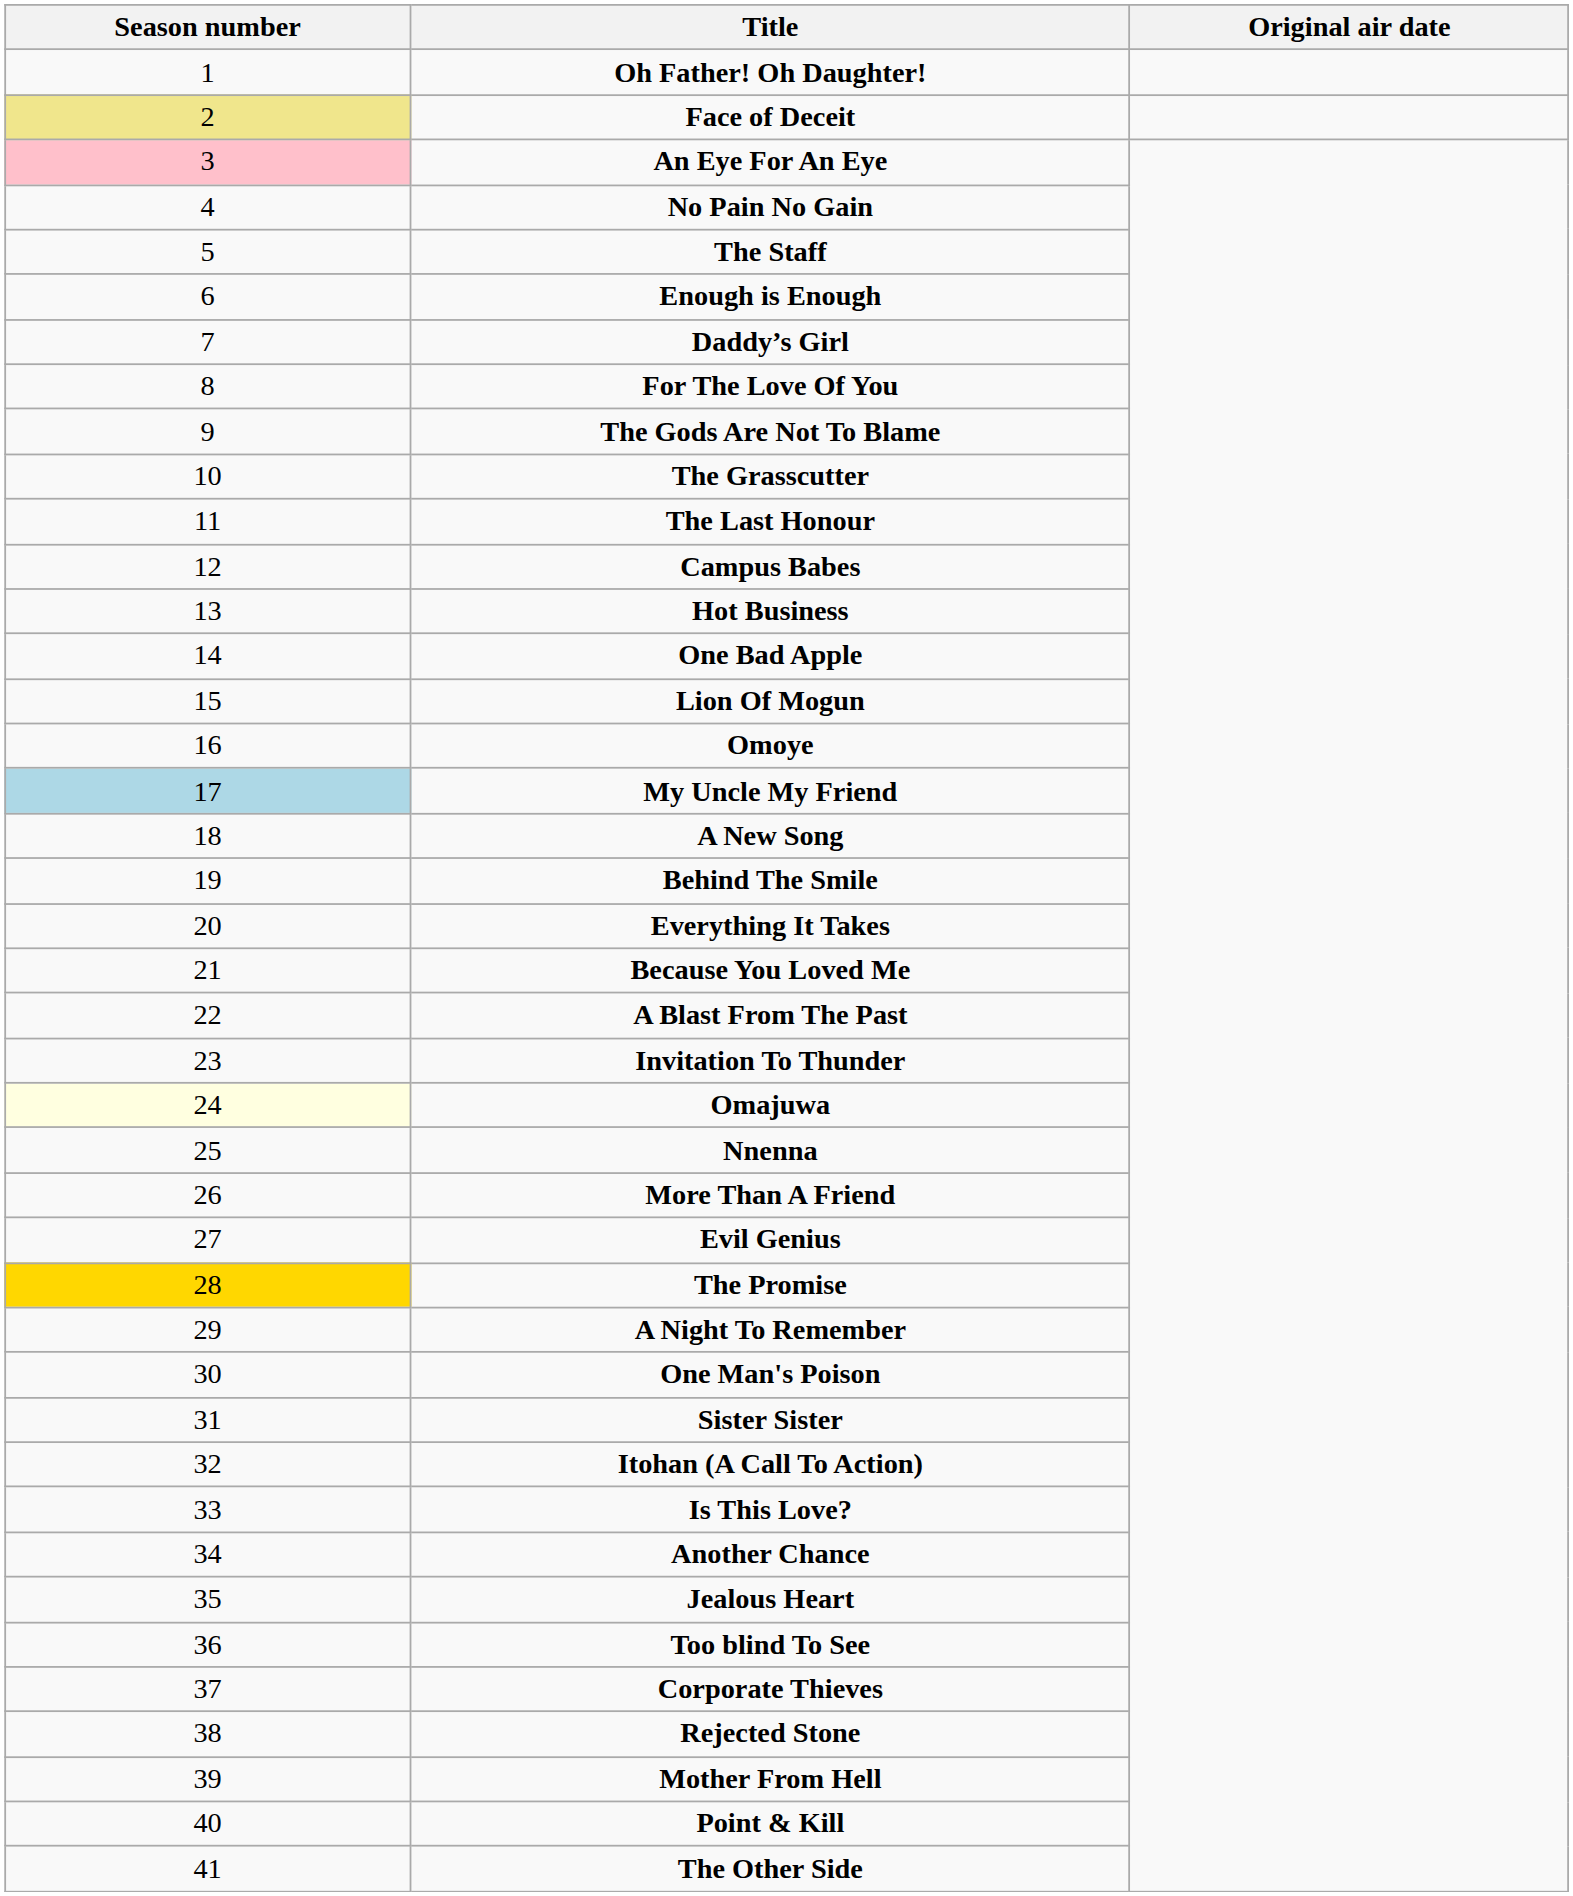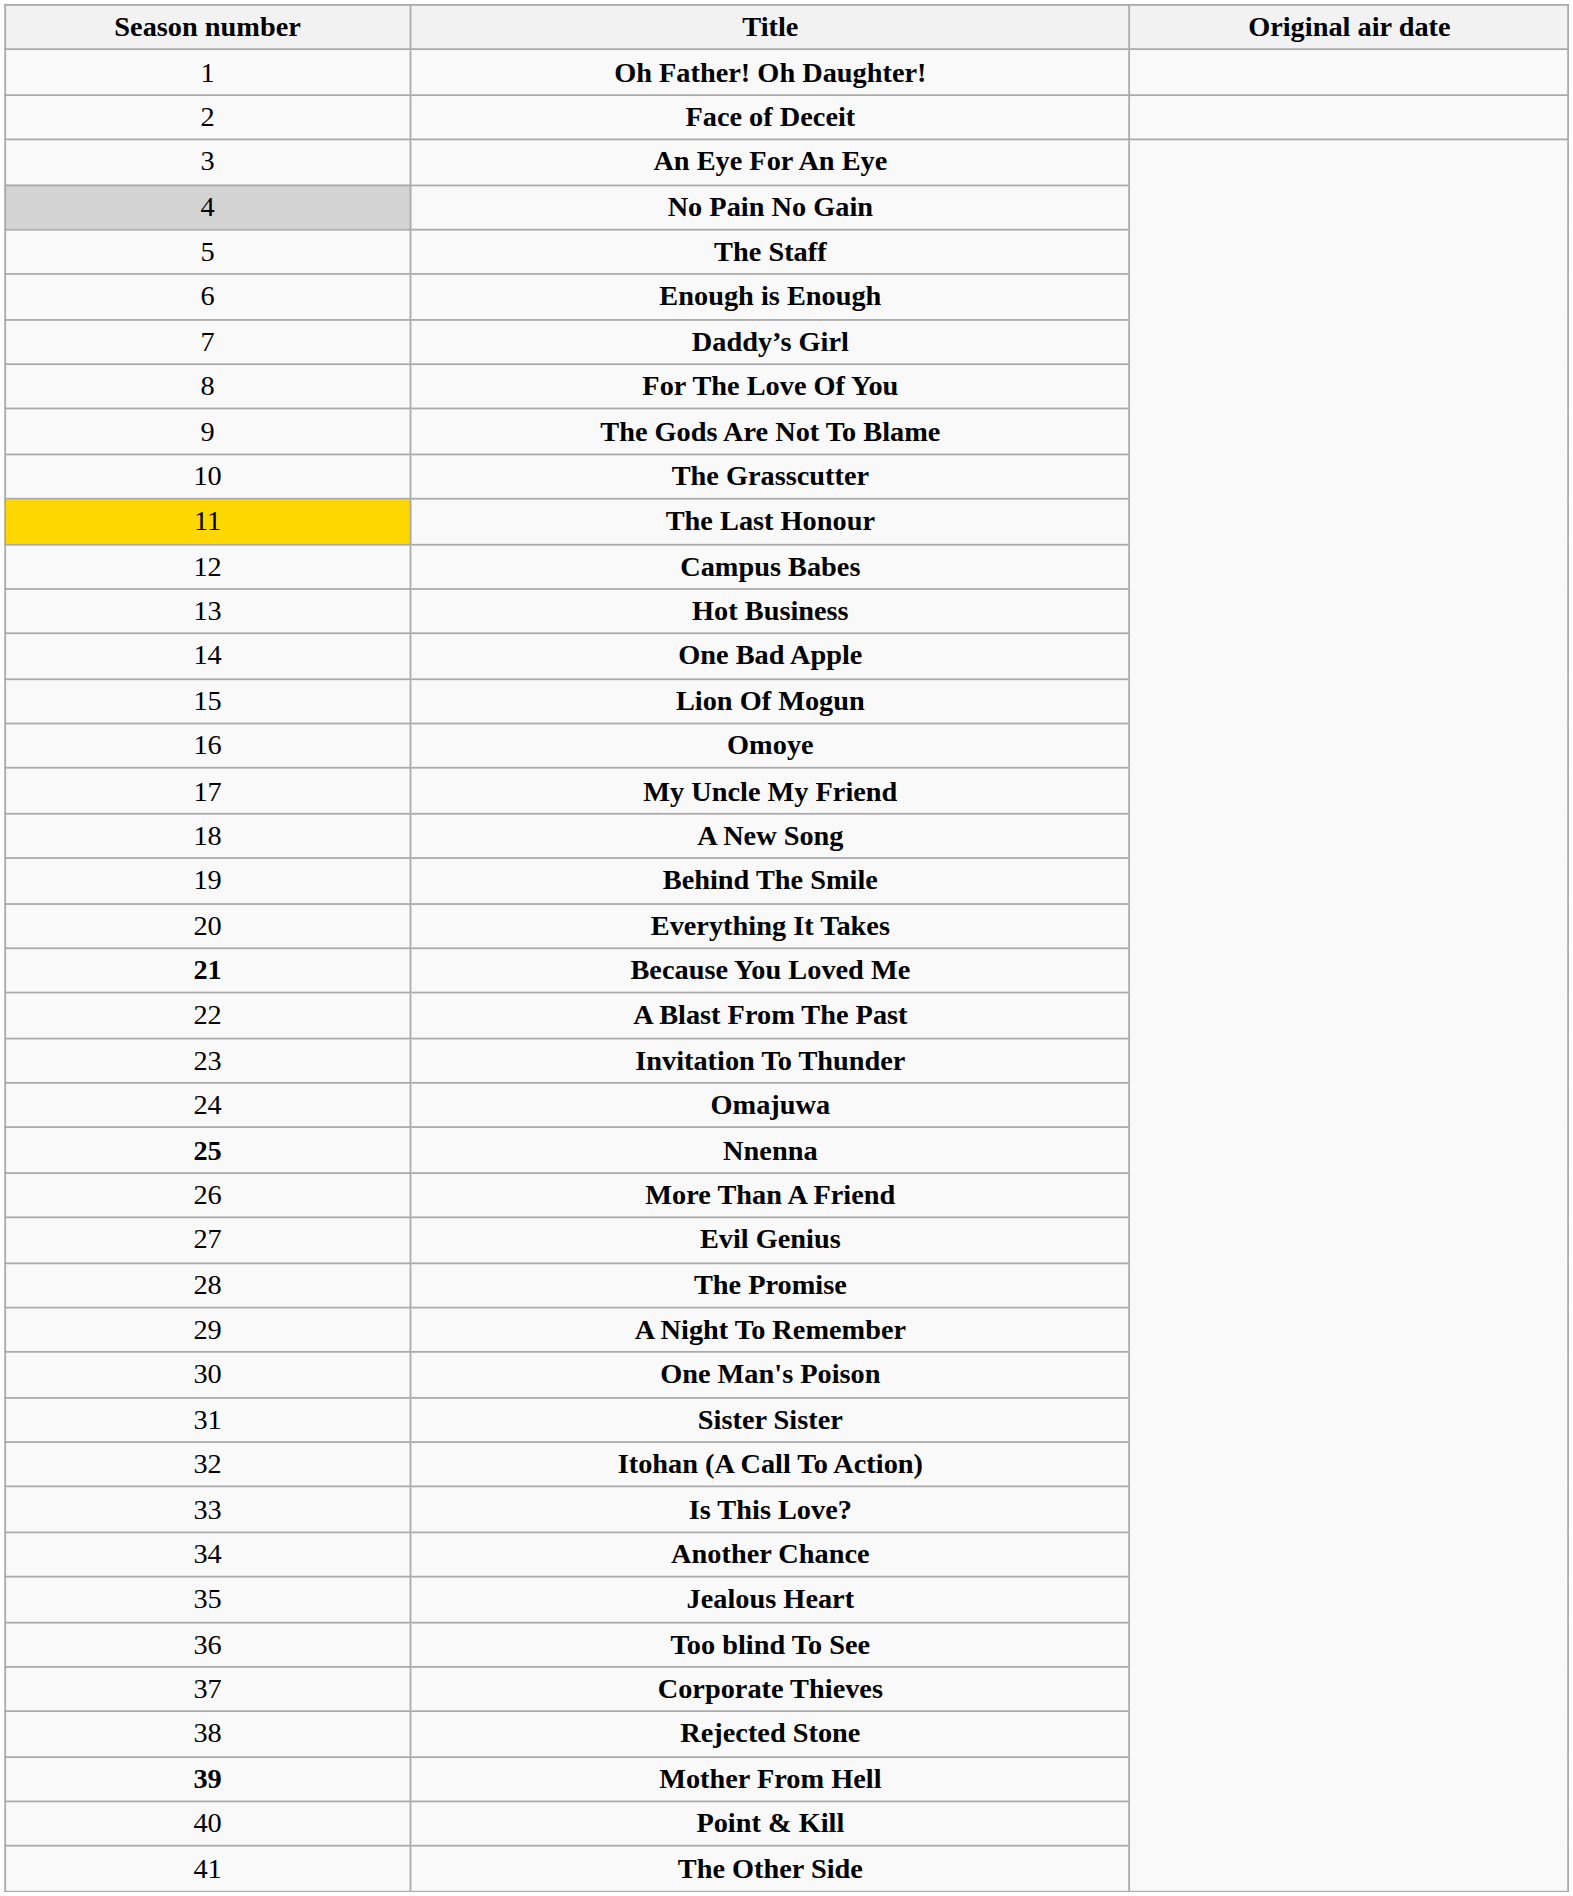(208, 116) khaki background -> (208, 116) no background
(208, 161) pink background -> (208, 161) no background
(208, 206) no background -> (208, 206) lightgrey background
(208, 521) no background -> (208, 521) gold background
(208, 790) lightblue background -> (208, 790) no background
(208, 970) normal -> (208, 970) bold
(208, 1104) lightyellow background -> (208, 1104) no background
(208, 1149) normal -> (208, 1149) bold
(208, 1284) gold background -> (208, 1284) no background
(208, 1778) normal -> (208, 1778) bold
